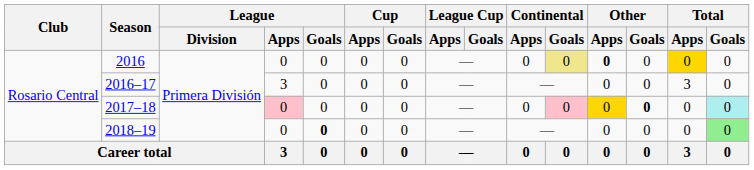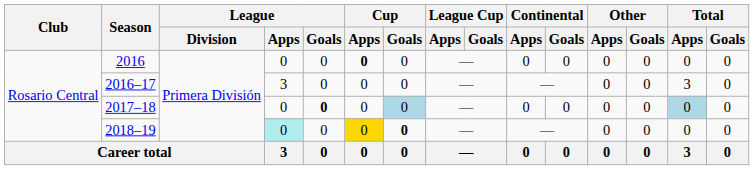(364, 61) normal -> (364, 61) bold
(566, 61) khaki background -> (566, 61) no background
(607, 61) bold -> (607, 61) normal
(687, 61) gold background -> (687, 61) no background
(284, 107) pink background -> (284, 107) no background
(324, 107) normal -> (324, 107) bold
(404, 107) no background -> (404, 107) lightblue background
(566, 107) pink background -> (566, 107) no background
(607, 107) gold background -> (607, 107) no background
(647, 107) bold -> (647, 107) normal
(687, 107) no background -> (687, 107) lightblue background
(727, 107) paleturquoise background -> (727, 107) no background
(284, 130) no background -> (284, 130) paleturquoise background
(324, 130) bold -> (324, 130) normal
(364, 130) no background -> (364, 130) gold background
(404, 130) normal -> (404, 130) bold
(727, 130) lightgreen background -> (727, 130) no background
